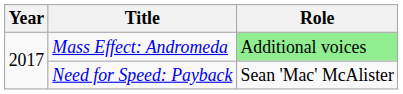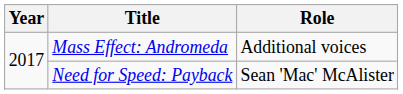(303, 46) lightgreen background -> (303, 46) no background
